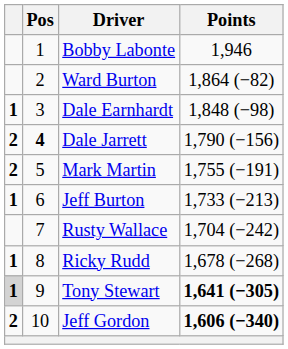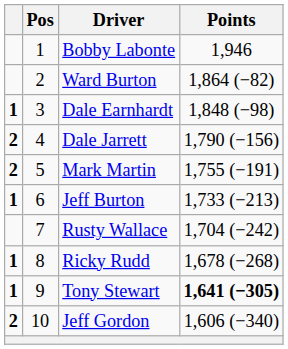(40, 140) bold -> (40, 140) normal
(13, 290) lightgrey background -> (13, 290) no background
(231, 320) bold -> (231, 320) normal
